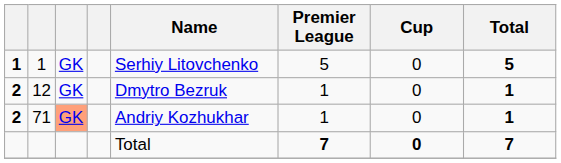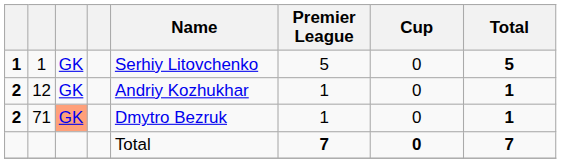(171, 90) Dmytro Bezruk -> (182, 90) Andriy Kozhukhar
(182, 117) Andriy Kozhukhar -> (171, 117) Dmytro Bezruk
